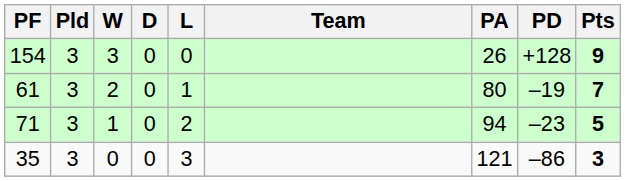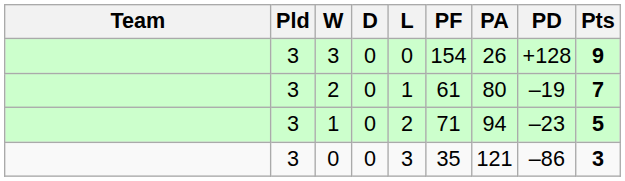columns swapped: (338, 21) <-> (28, 21)
